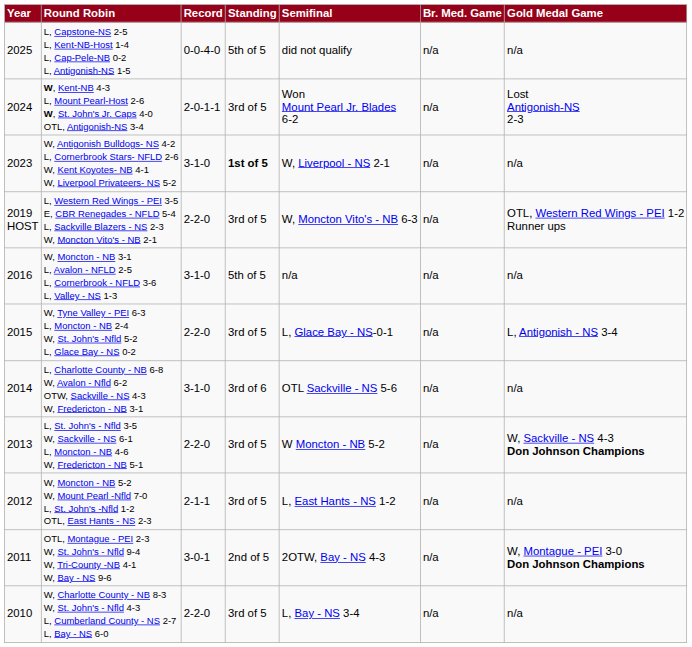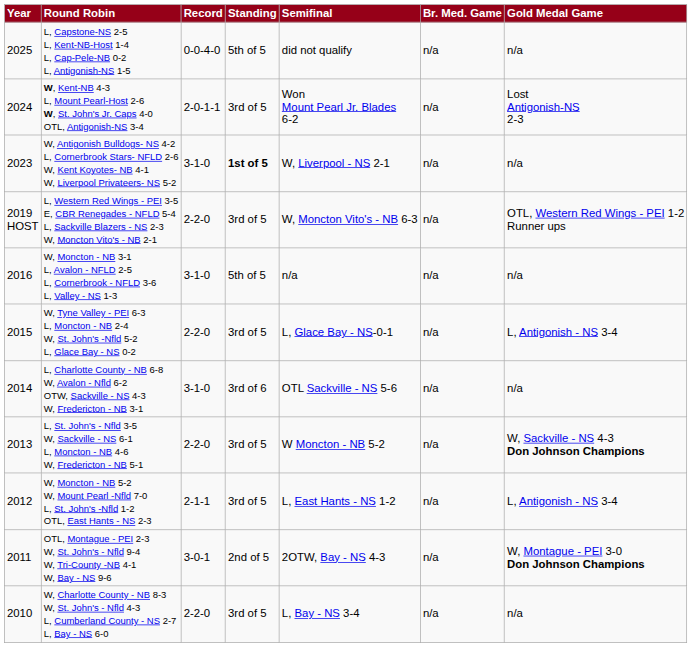(515, 501) n/a -> (562, 501) L, Antigonish - NS 3-4
